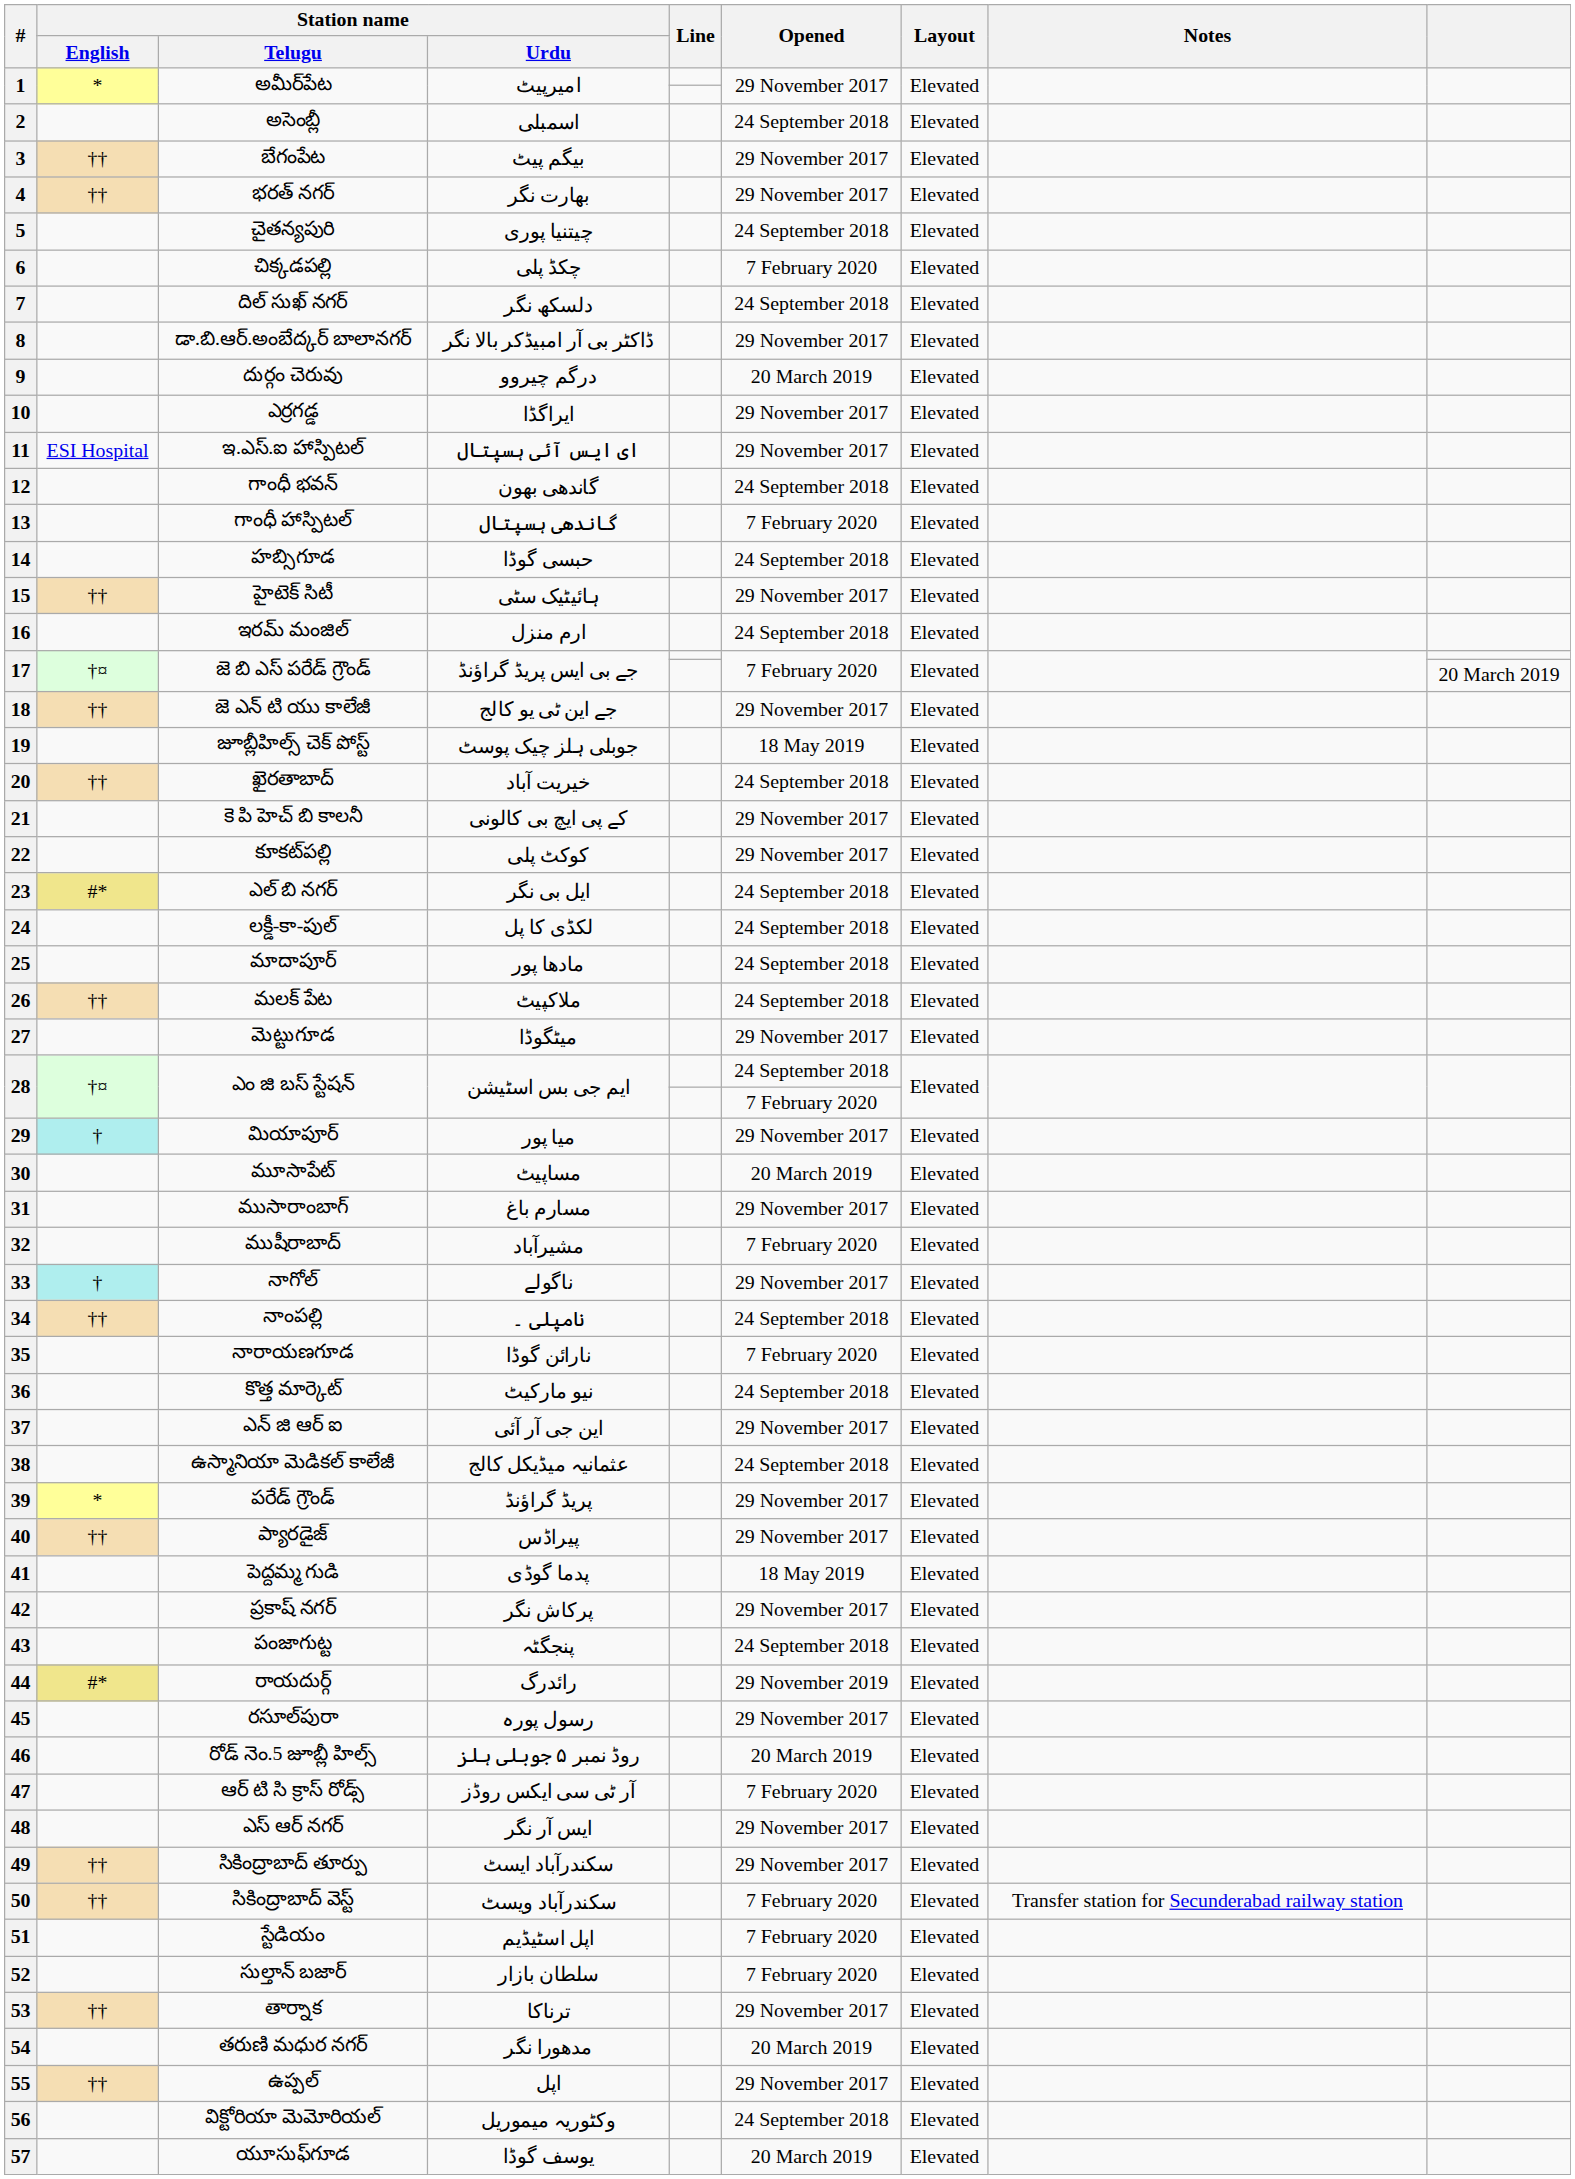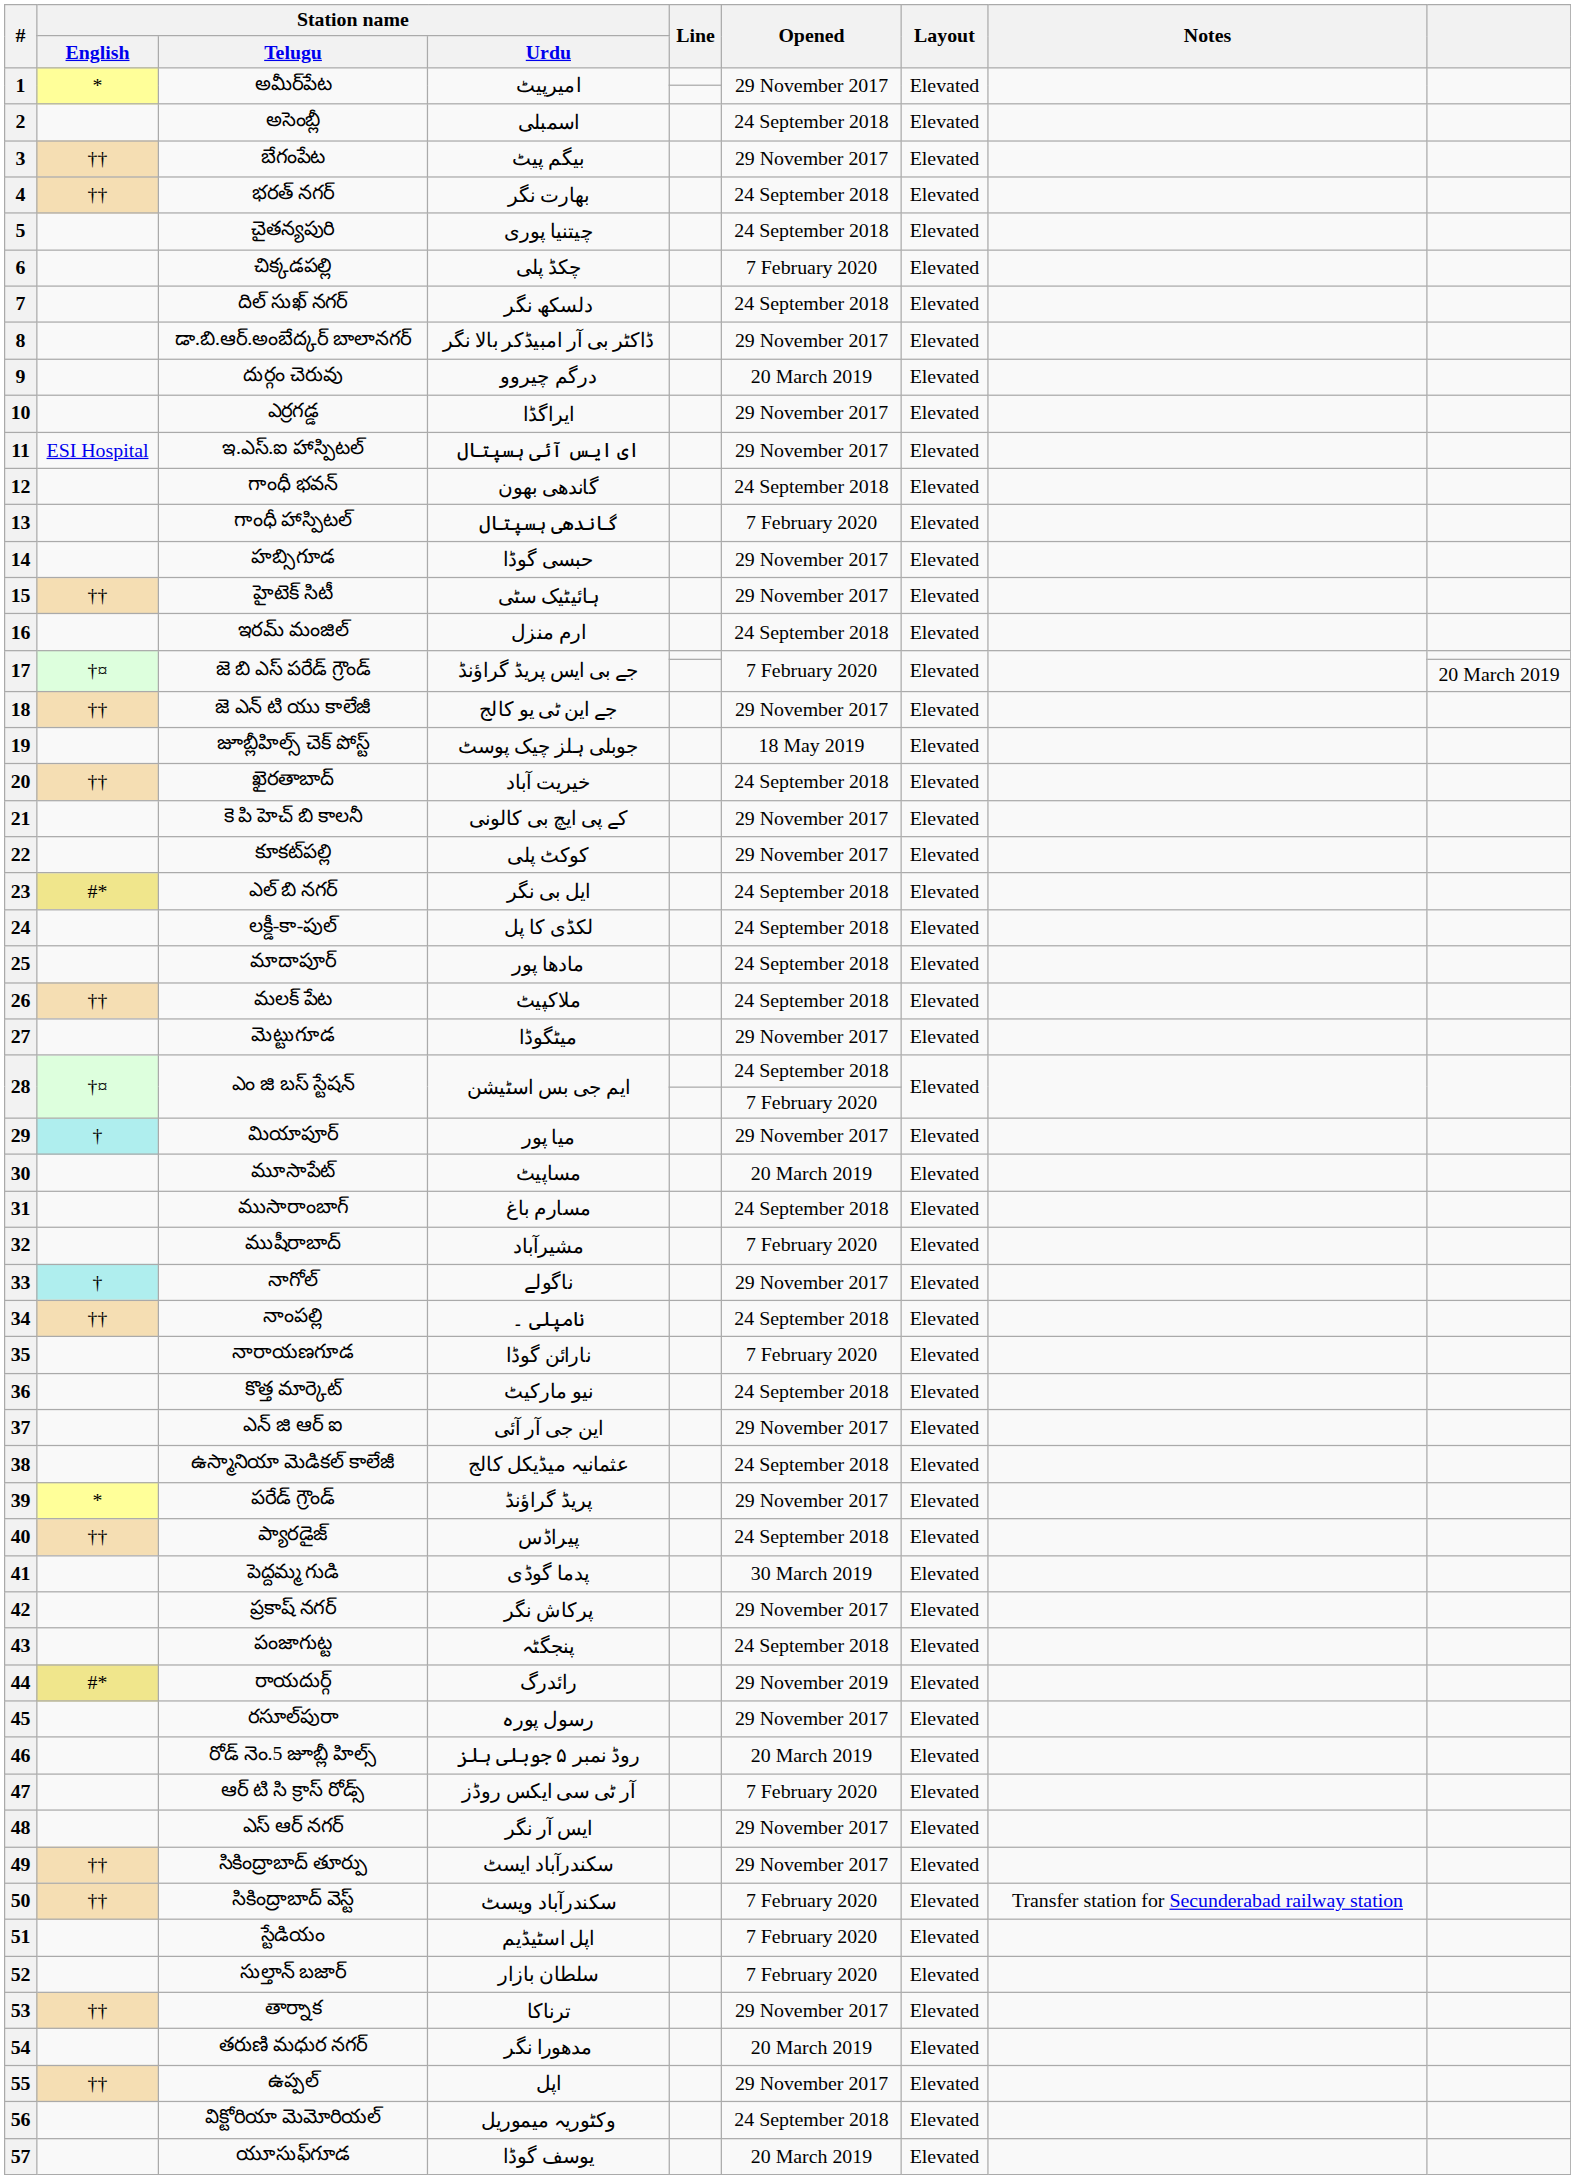(811, 194) 29 November 2017 -> (811, 194) 24 September 2018
(811, 559) 24 September 2018 -> (811, 559) 29 November 2017
(811, 1209) 29 November 2017 -> (811, 1209) 24 September 2018
(811, 1536) 29 November 2017 -> (811, 1536) 24 September 2018
(811, 1573) 18 May 2019 -> (811, 1573) 30 March 2019
